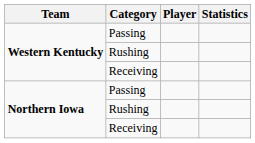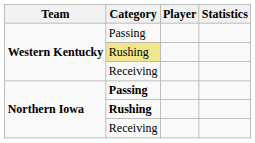(129, 52) no background -> (129, 52) khaki background
(127, 90) normal -> (128, 90) bold
(129, 109) normal -> (130, 109) bold
